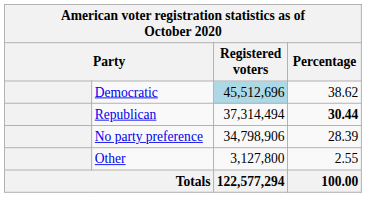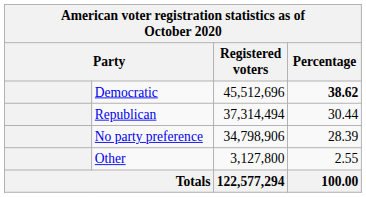(254, 92) lightblue background -> (254, 92) no background
(343, 92) normal -> (343, 92) bold
(343, 114) bold -> (343, 114) normal
